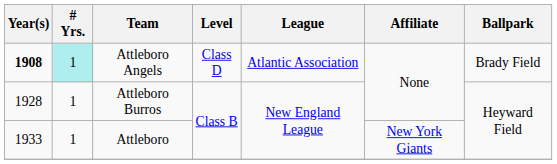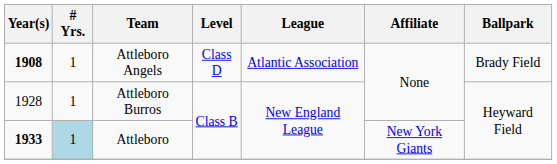(73, 62) paleturquoise background -> (73, 62) no background
(28, 140) normal -> (28, 140) bold
(73, 140) no background -> (73, 140) lightblue background
